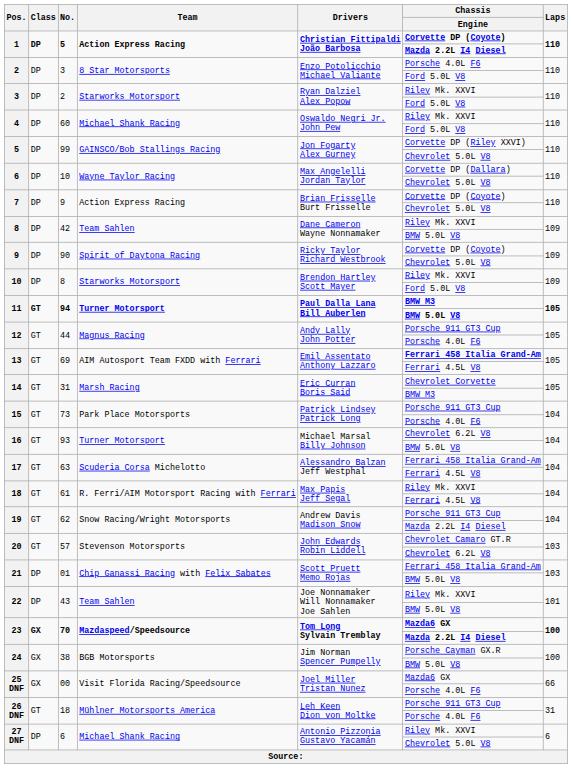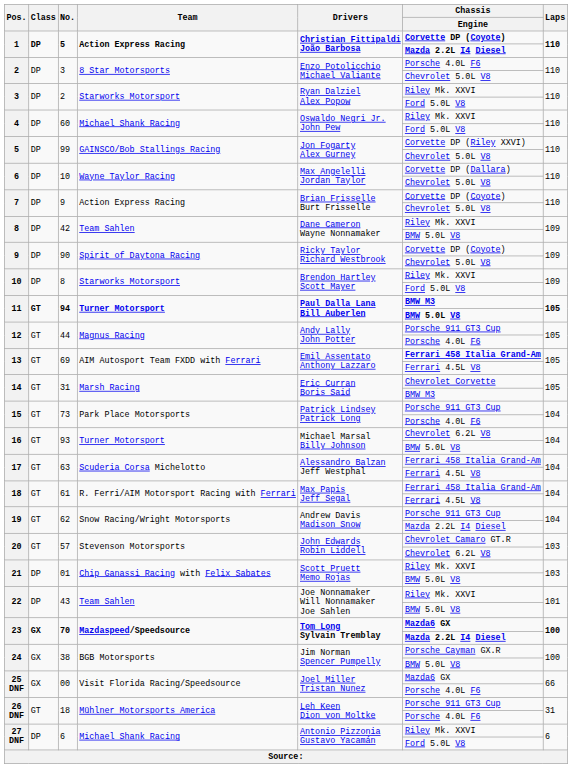(435, 77) Ford 5.0L V8 -> (448, 77) Chevrolet 5.0L V8
(440, 487) Riley Mk. XXVI -> (473, 487) Ferrari 458 Italia Grand-Am
(473, 567) Ferrari 458 Italia Grand-Am -> (440, 567) Riley Mk. XXVI
(448, 744) Chevrolet 5.0L V8 -> (435, 744) Ford 5.0L V8
